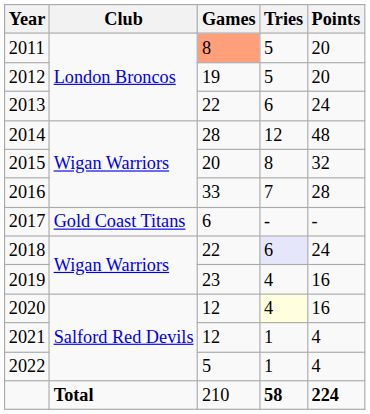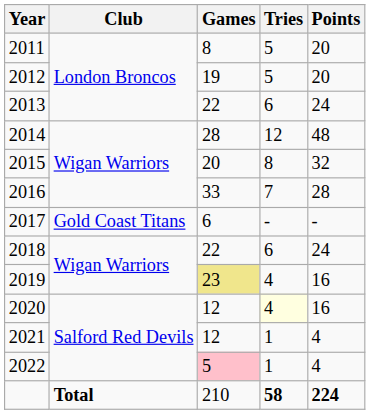(206, 47) lightsalmon background -> (206, 47) no background
(269, 250) lavender background -> (269, 250) no background
(211, 279) no background -> (211, 279) khaki background
(206, 366) no background -> (206, 366) pink background
